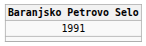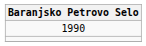(73, 29) 1991 -> (73, 29) 1990
